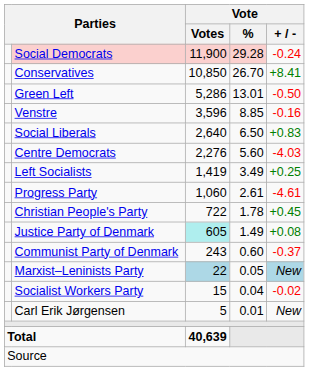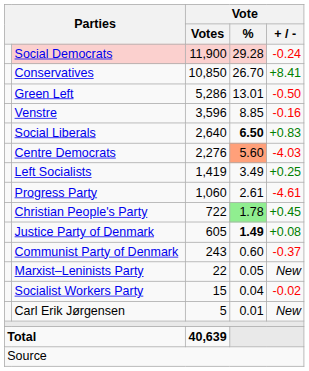(252, 133) normal -> (252, 133) bold
(252, 152) no background -> (252, 152) lightsalmon background
(252, 212) no background -> (252, 212) lightgreen background
(216, 232) paleturquoise background -> (216, 232) no background
(252, 232) normal -> (252, 232) bold
(220, 271) lightblue background -> (220, 271) no background
(289, 271) lightblue background -> (289, 271) no background
